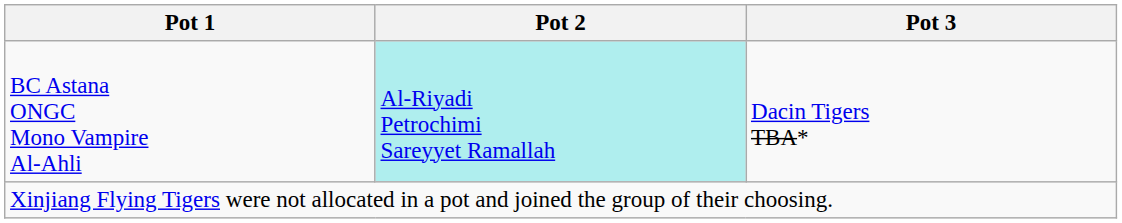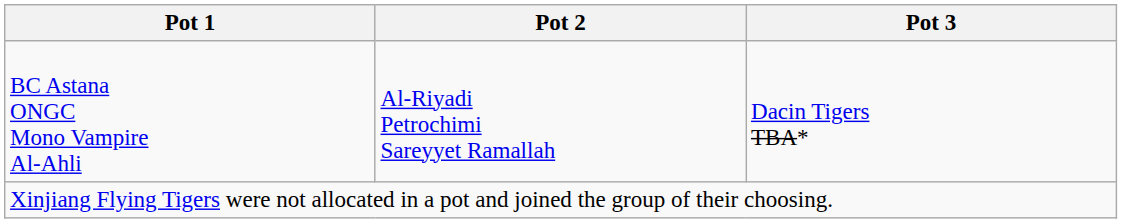(468, 124) paleturquoise background -> (468, 124) no background
